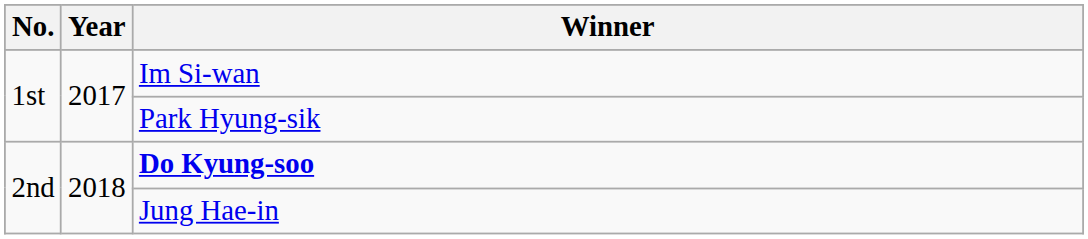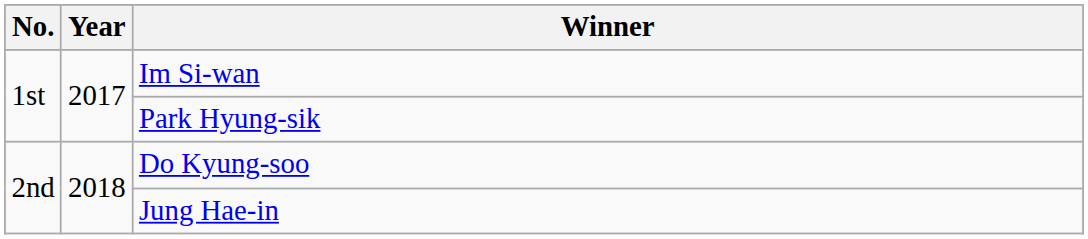(227, 164) bold -> (224, 164) normal
